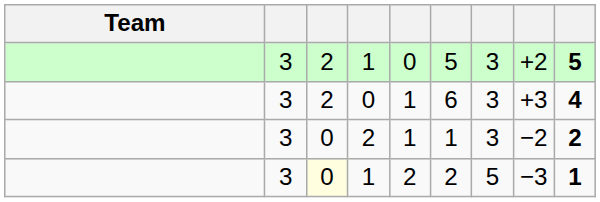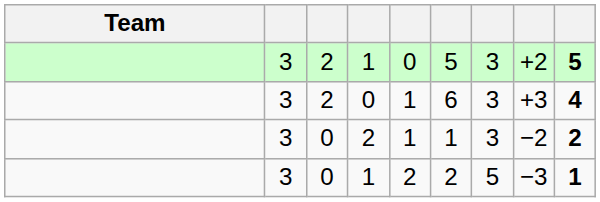(327, 176) lightyellow background -> (327, 176) no background
